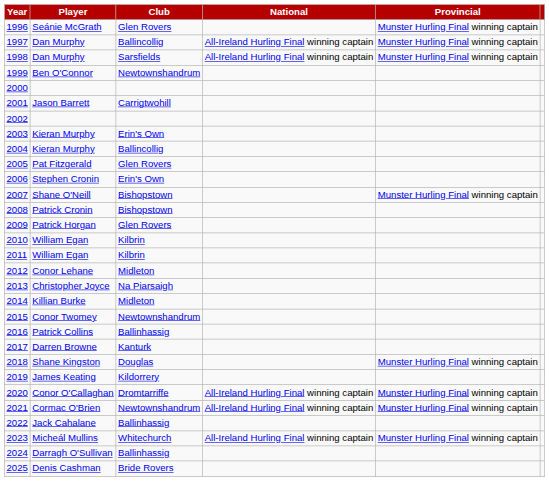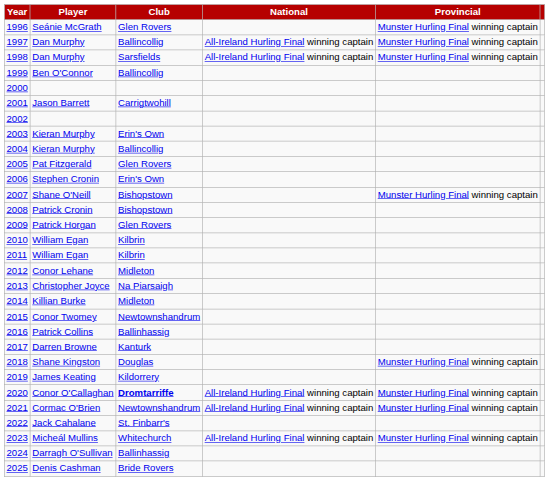(159, 73) Newtownshandrum -> (141, 73) Ballincollig
(143, 392) normal -> (146, 392) bold
(144, 423) Ballinhassig -> (144, 423) St. Finbarr's
